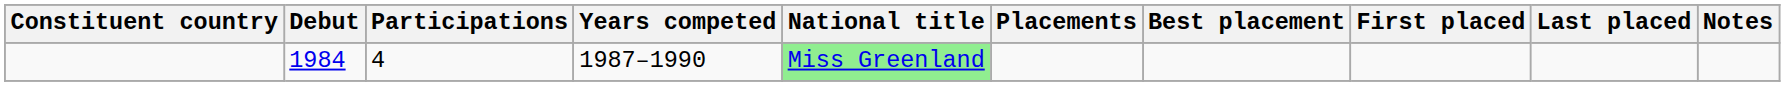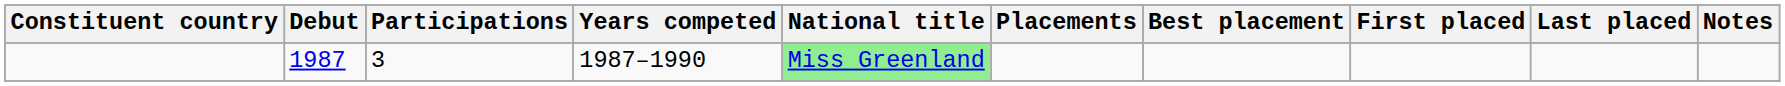(317, 62) 1984 -> (317, 62) 1987
(378, 62) 4 -> (378, 62) 3
